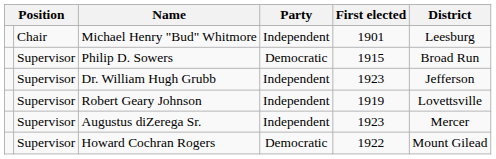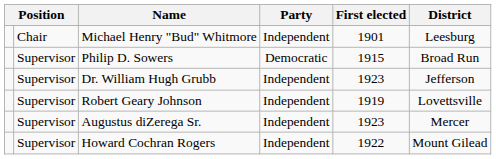(296, 143) Democratic -> (296, 143) Independent
